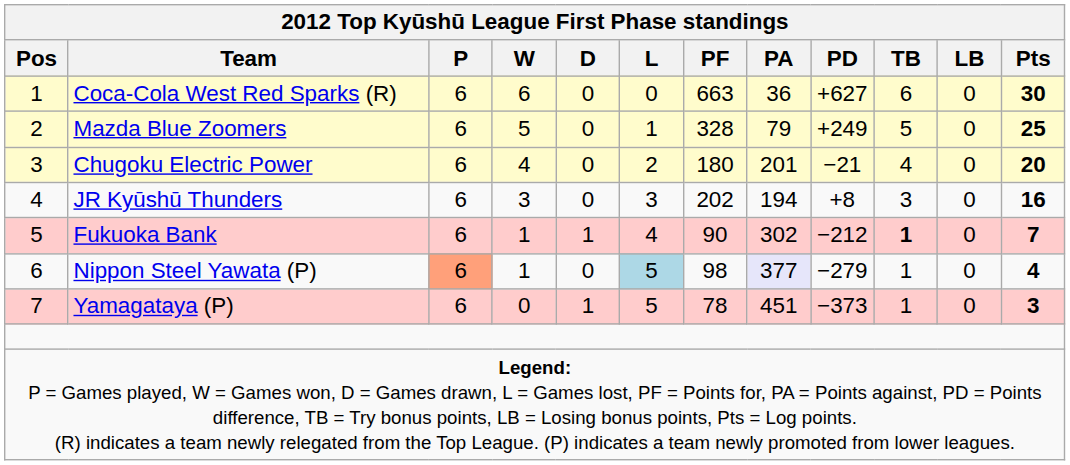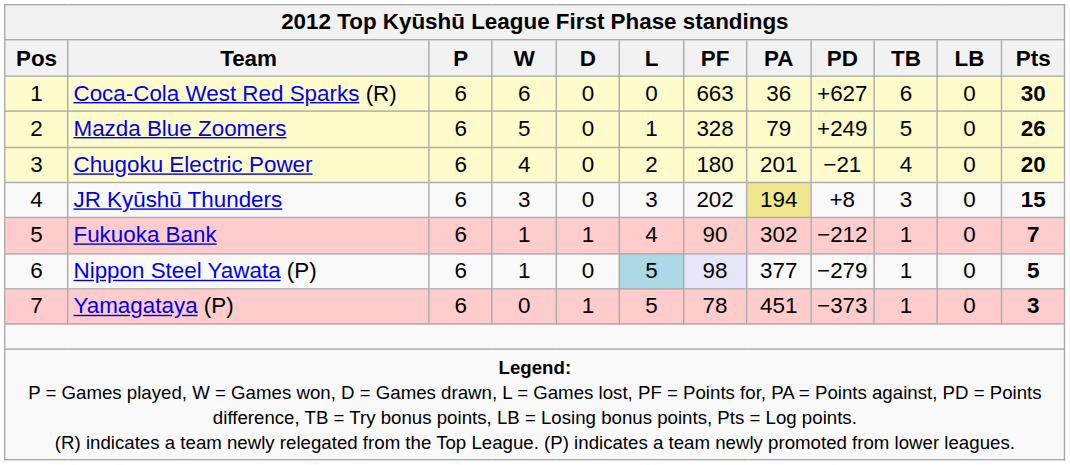(1033, 128) 25 -> (1033, 128) 26
(779, 199) no background -> (779, 199) khaki background
(1033, 199) 16 -> (1033, 199) 15
(906, 235) bold -> (906, 235) normal
(461, 270) lightsalmon background -> (461, 270) no background
(715, 270) no background -> (715, 270) lavender background
(779, 270) lavender background -> (779, 270) no background
(1033, 270) 4 -> (1033, 270) 5
